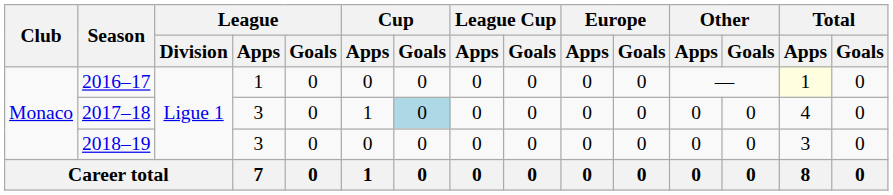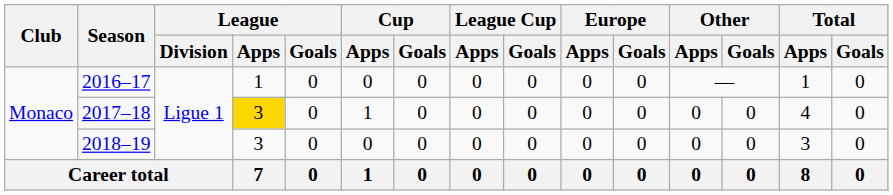(805, 81) lightyellow background -> (805, 81) no background
(258, 112) no background -> (258, 112) gold background
(422, 112) lightblue background -> (422, 112) no background
